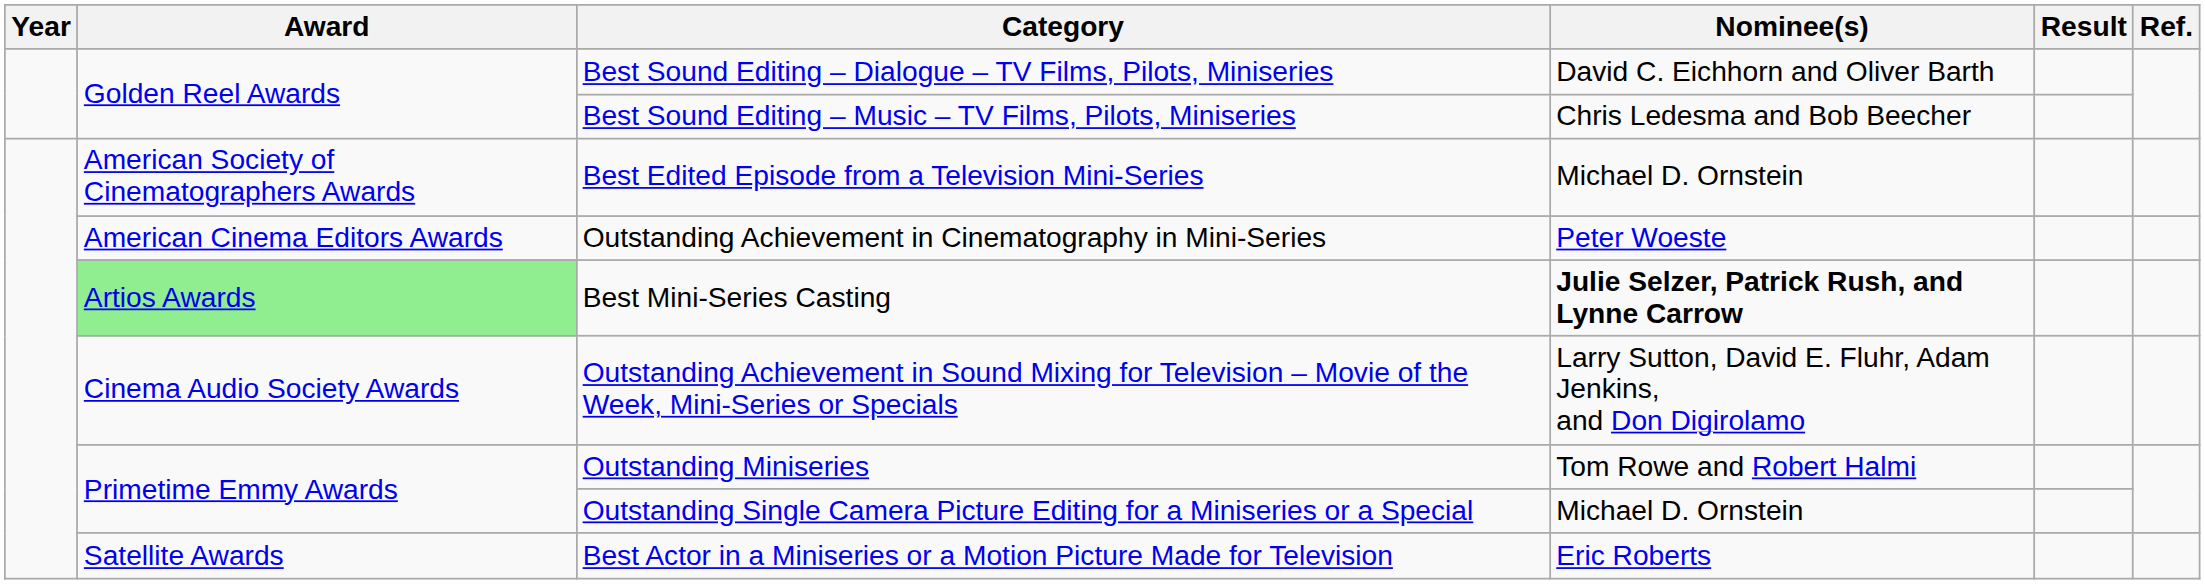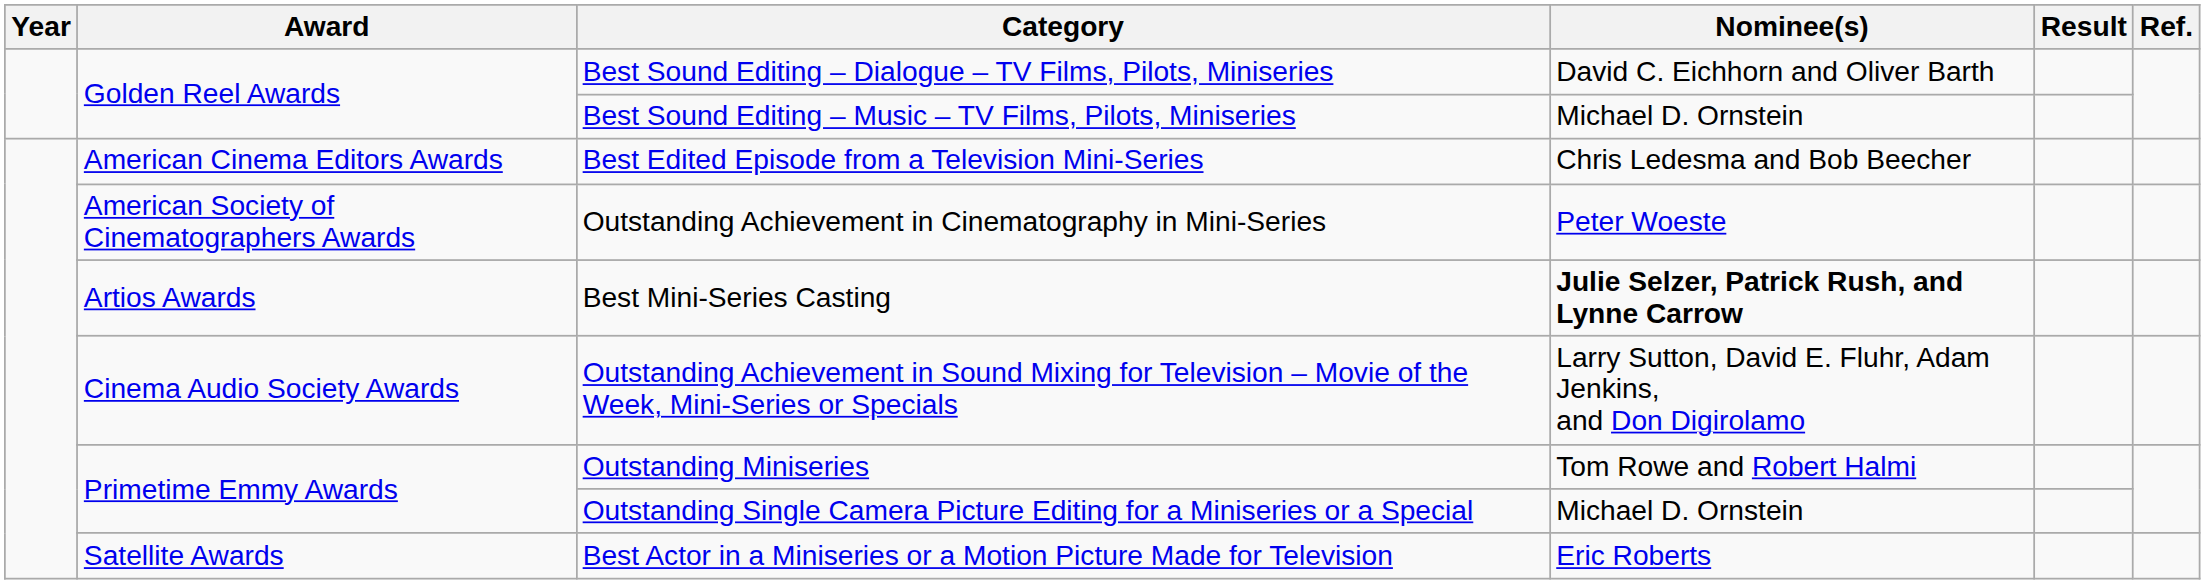(1764, 116) Chris Ledesma and Bob Beecher -> (1680, 116) Michael D. Ornstein
(250, 176) American Society of Cinematographers Awards -> (293, 160) American Cinema Editors Awards
(1680, 176) Michael D. Ornstein -> (1764, 160) Chris Ledesma and Bob Beecher
(293, 237) American Cinema Editors Awards -> (250, 221) American Society of Cinematographers Awards
(170, 297) lightgreen background -> (170, 297) no background
